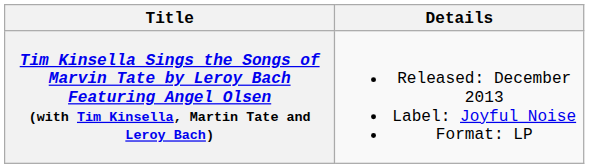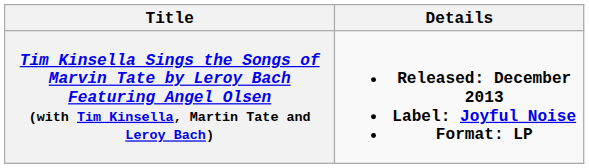(459, 107) normal -> (459, 107) bold
